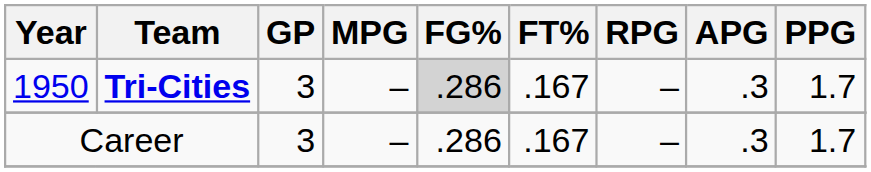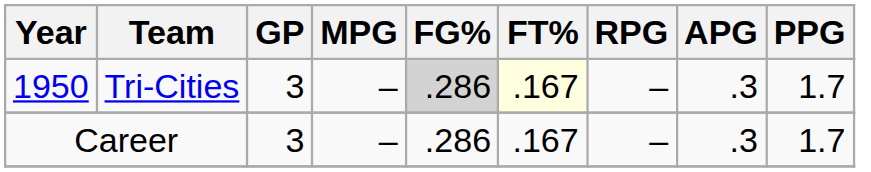(177, 86) bold -> (172, 86) normal
(556, 86) no background -> (546, 86) lightyellow background
